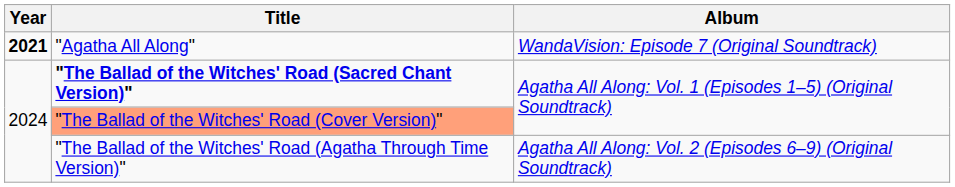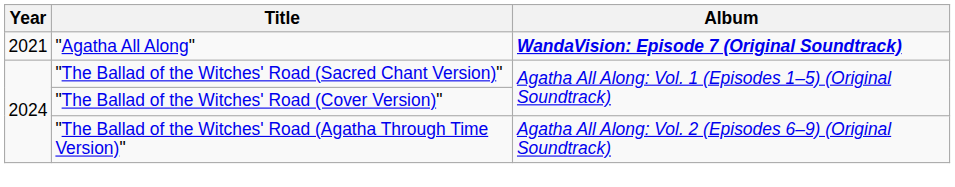(28, 45) bold -> (28, 45) normal
(697, 45) normal -> (709, 45) bold
(253, 83) bold -> (279, 73) normal
(249, 120) lightsalmon background -> (249, 101) no background
